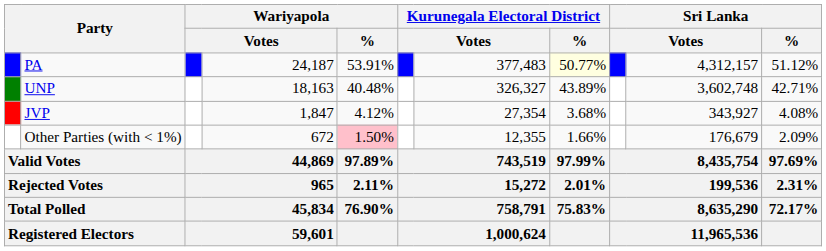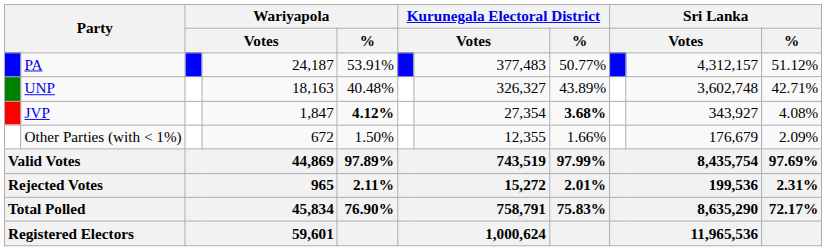(583, 64) lightyellow background -> (583, 64) no background
(374, 112) normal -> (373, 112) bold
(586, 112) normal -> (585, 112) bold
(374, 137) pink background -> (374, 137) no background
